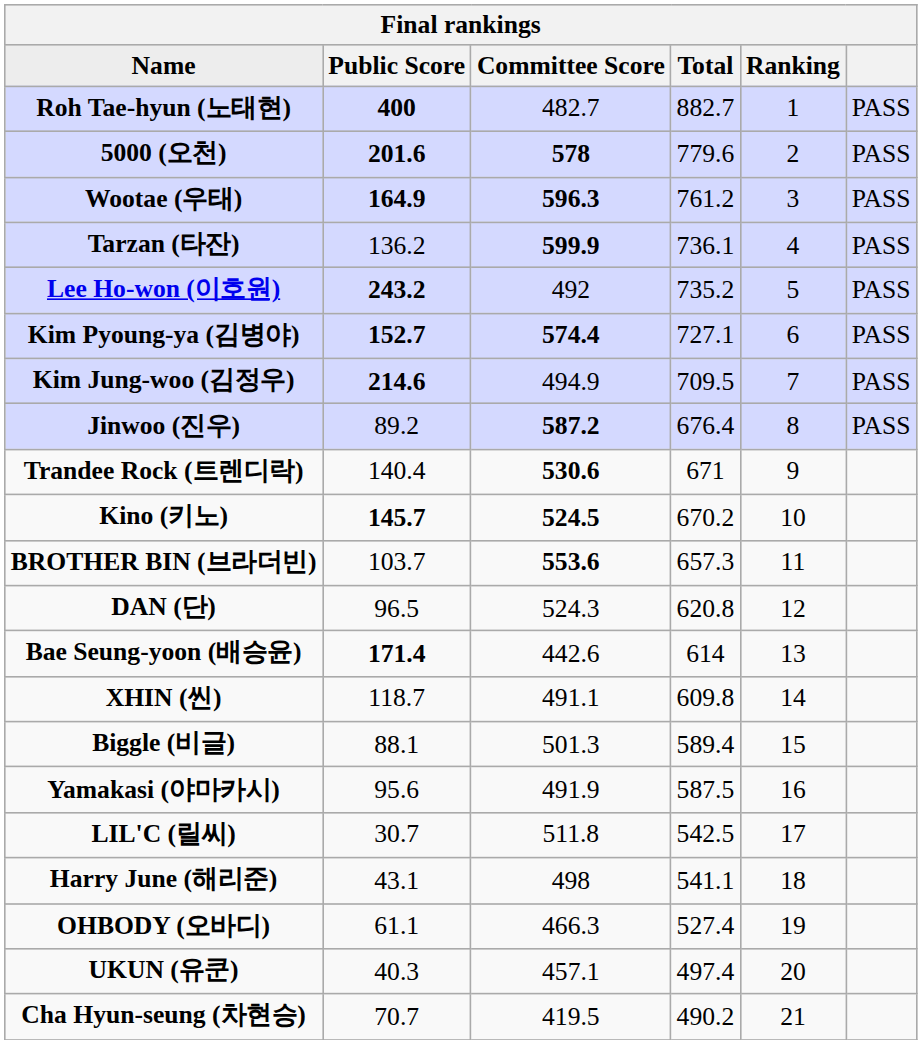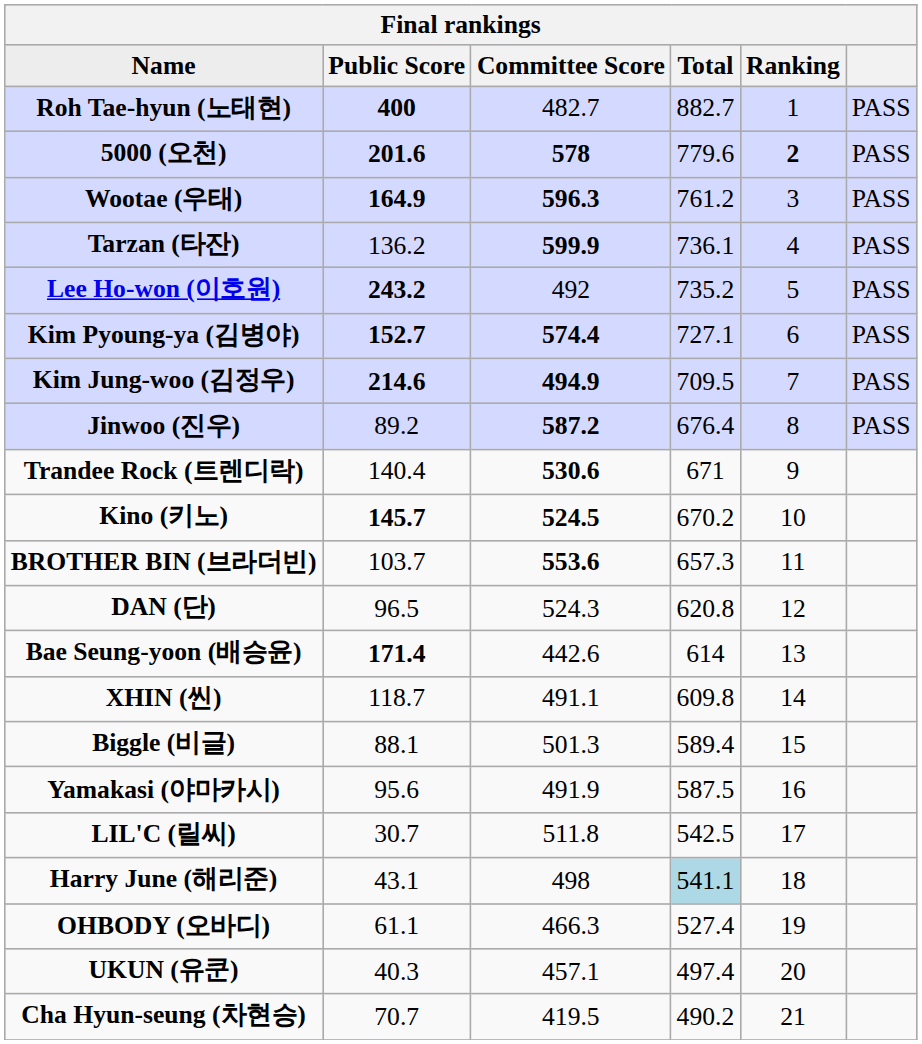(793, 153) normal -> (793, 153) bold
(571, 380) normal -> (571, 380) bold
(705, 880) no background -> (705, 880) lightblue background
